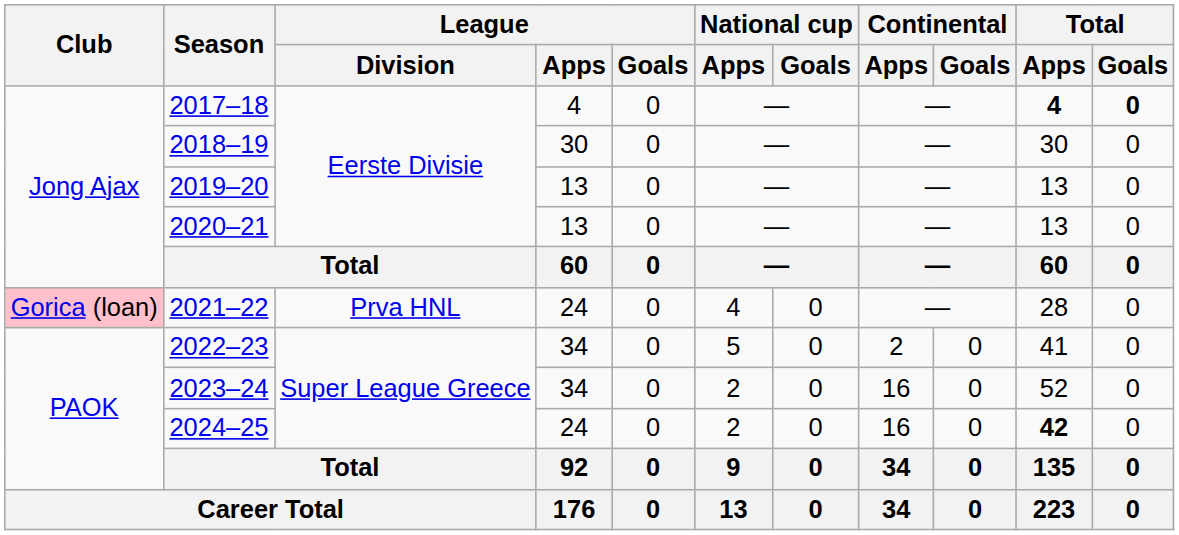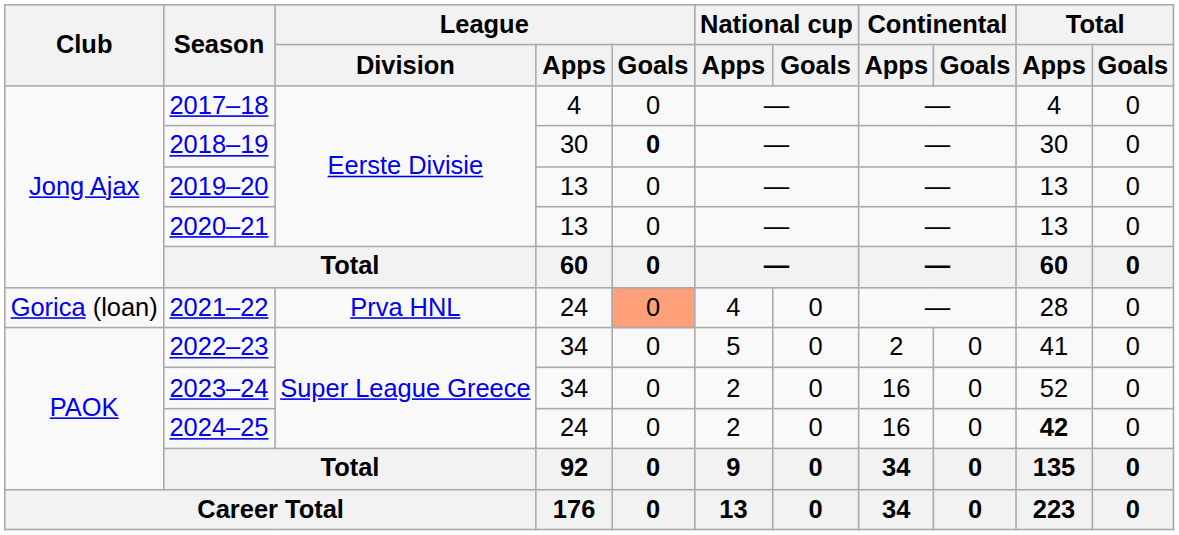(1054, 105) bold -> (1054, 105) normal
(1133, 105) bold -> (1133, 105) normal
(653, 145) normal -> (653, 145) bold
(84, 307) pink background -> (84, 307) no background
(653, 307) no background -> (653, 307) lightsalmon background
